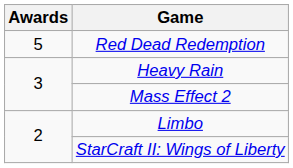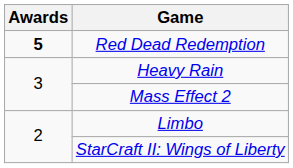(38, 44) normal -> (38, 44) bold
